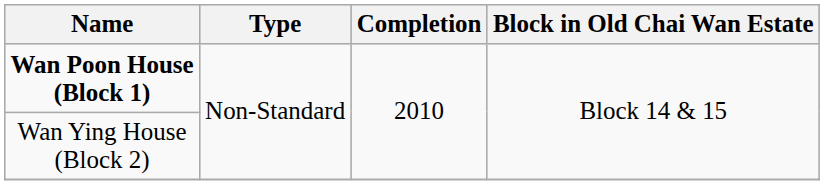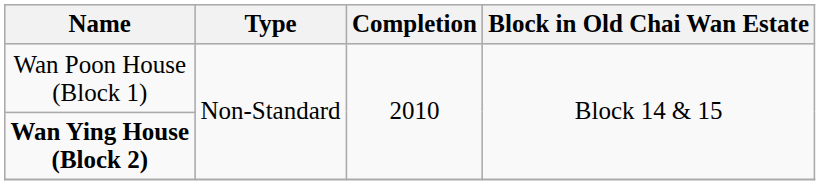(102, 77) bold -> (100, 77) normal
(102, 145) normal -> (100, 145) bold
